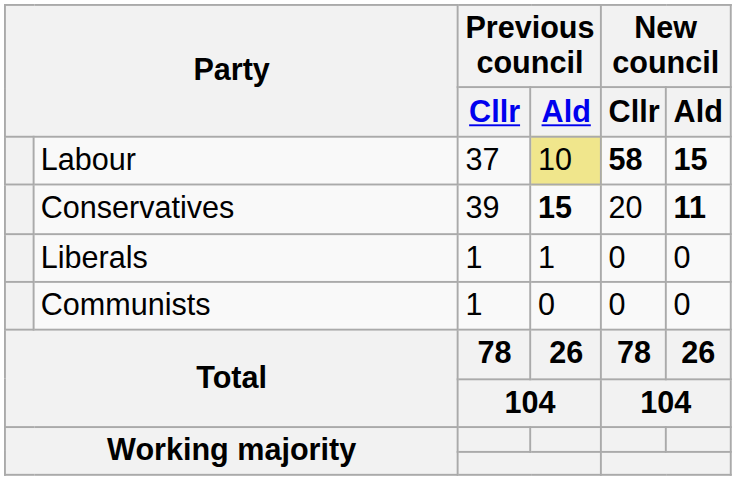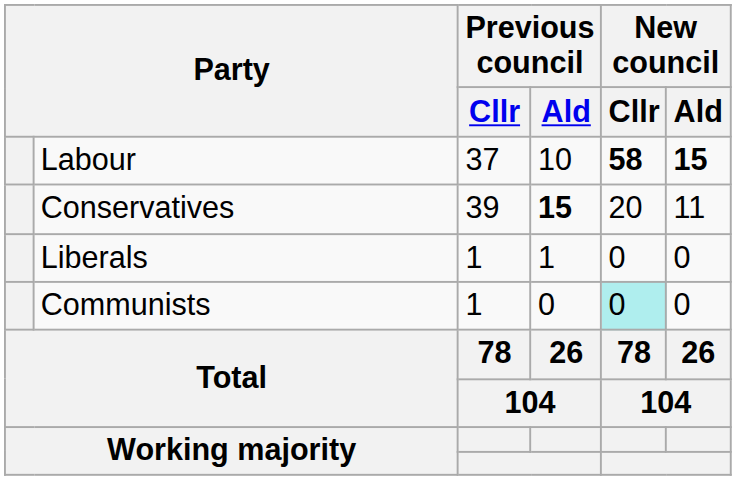(555, 160) khaki background -> (555, 160) no background
(690, 208) bold -> (689, 208) normal
(617, 305) no background -> (617, 305) paleturquoise background
